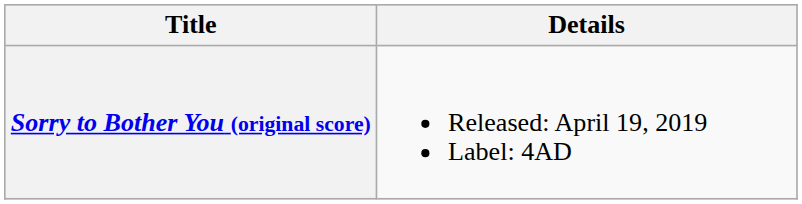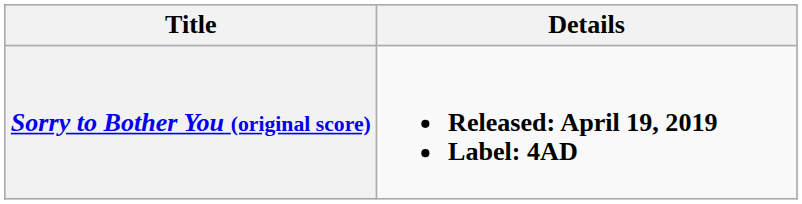(587, 137) normal -> (587, 137) bold
